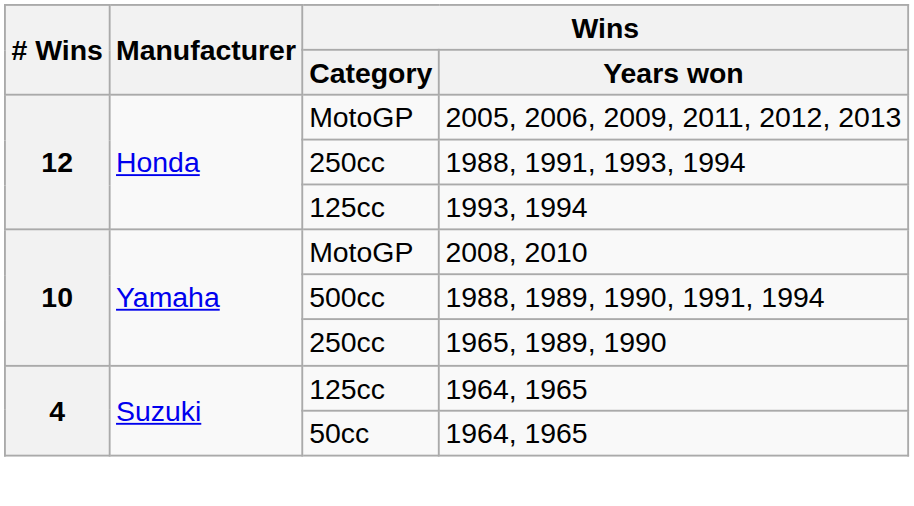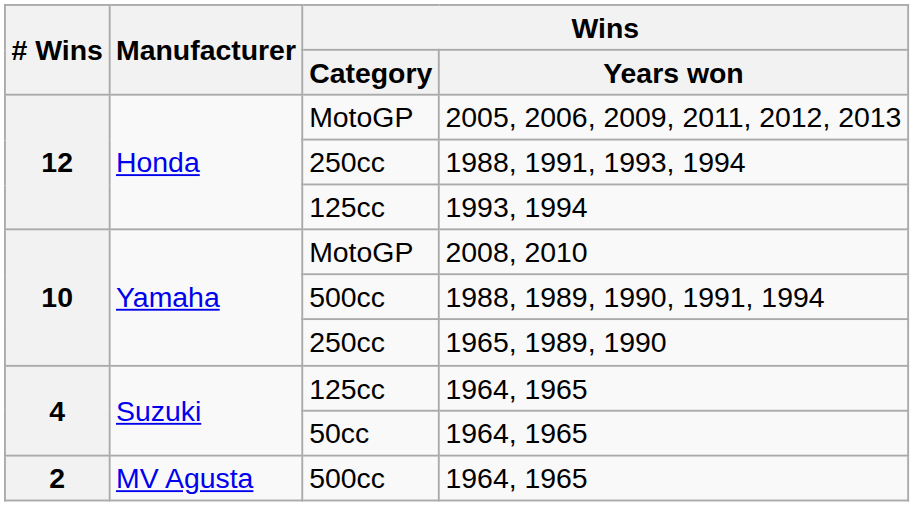+ row: (347, 478)
